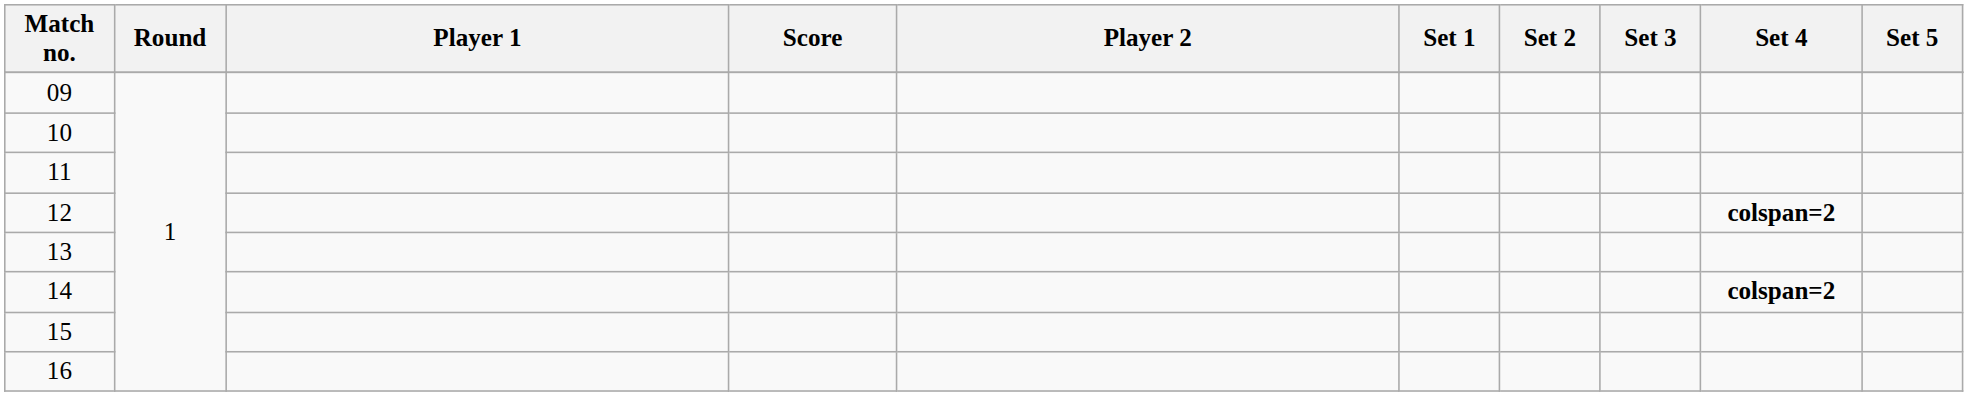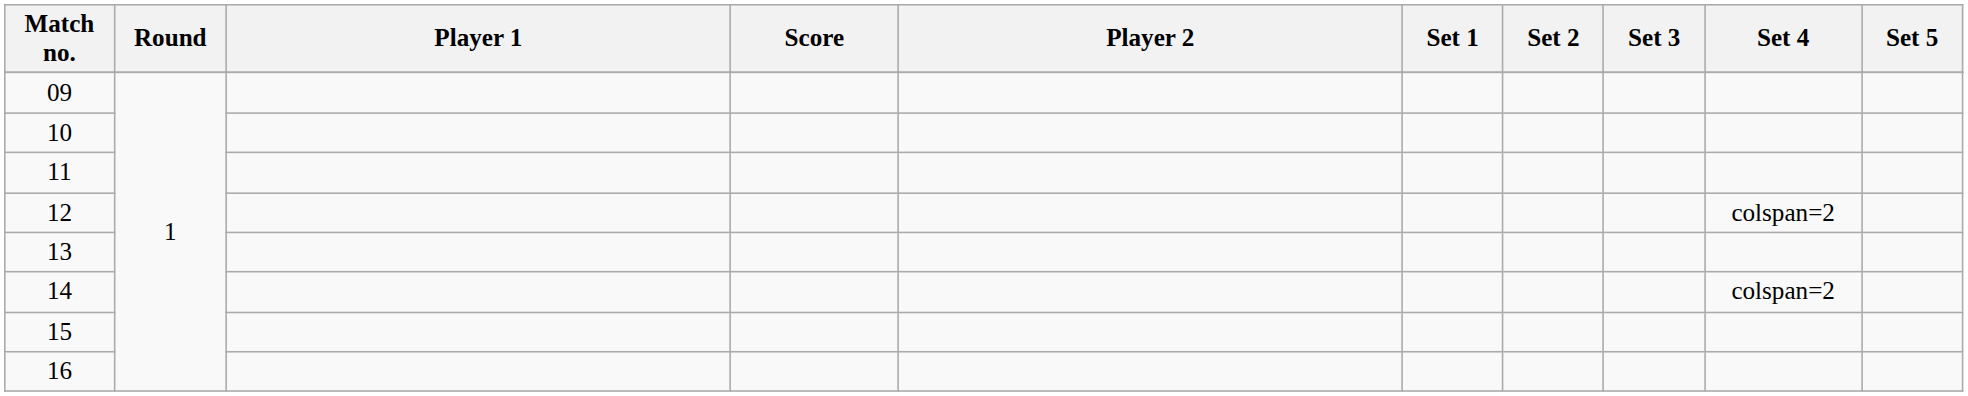(1781, 212) bold -> (1783, 212) normal
(1781, 291) bold -> (1783, 291) normal
